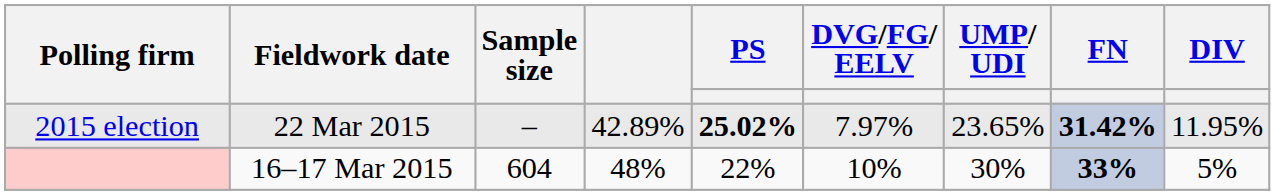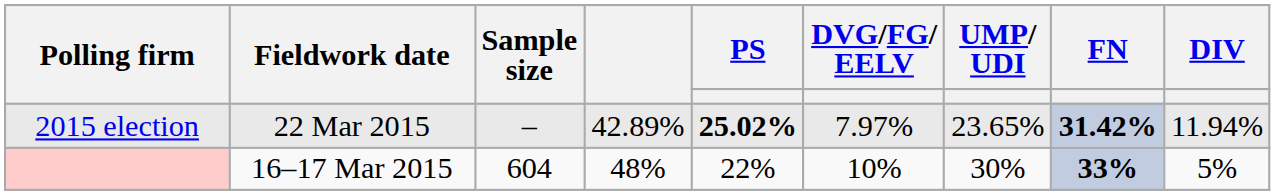(1217, 125) 11.95% -> (1217, 125) 11.94%
